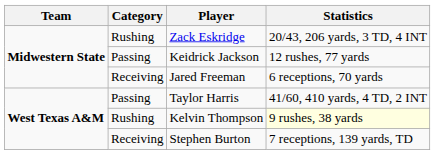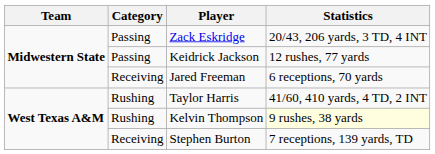(133, 36) Rushing -> (131, 36) Passing
(131, 97) Passing -> (133, 97) Rushing
